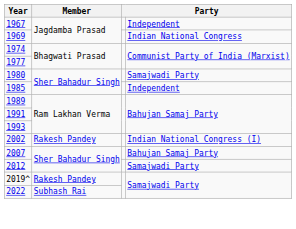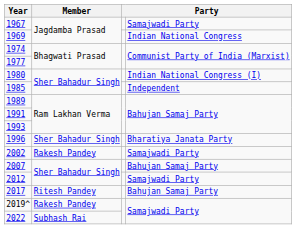(154, 24) Independent -> (163, 24) Samajwadi Party
(163, 75) Samajwadi Party -> (194, 75) Indian National Congress (I)
+ row: (16, 140)
(194, 140) Indian National Congress (I) -> (163, 153) Samajwadi Party
+ row: (16, 192)
